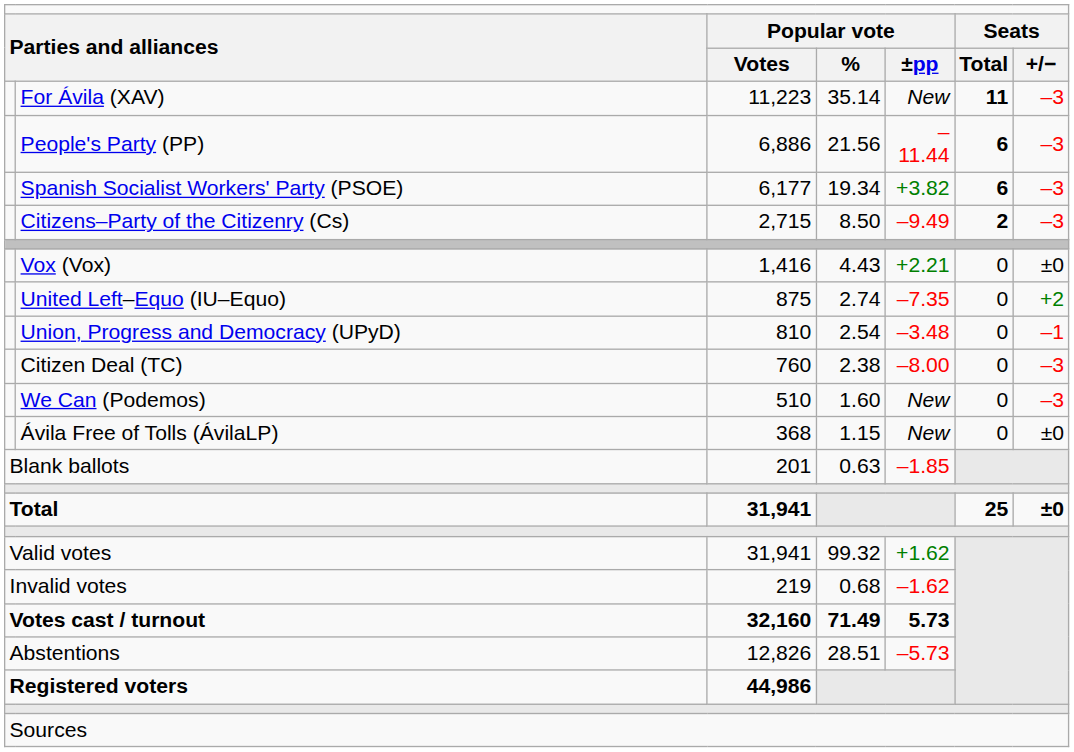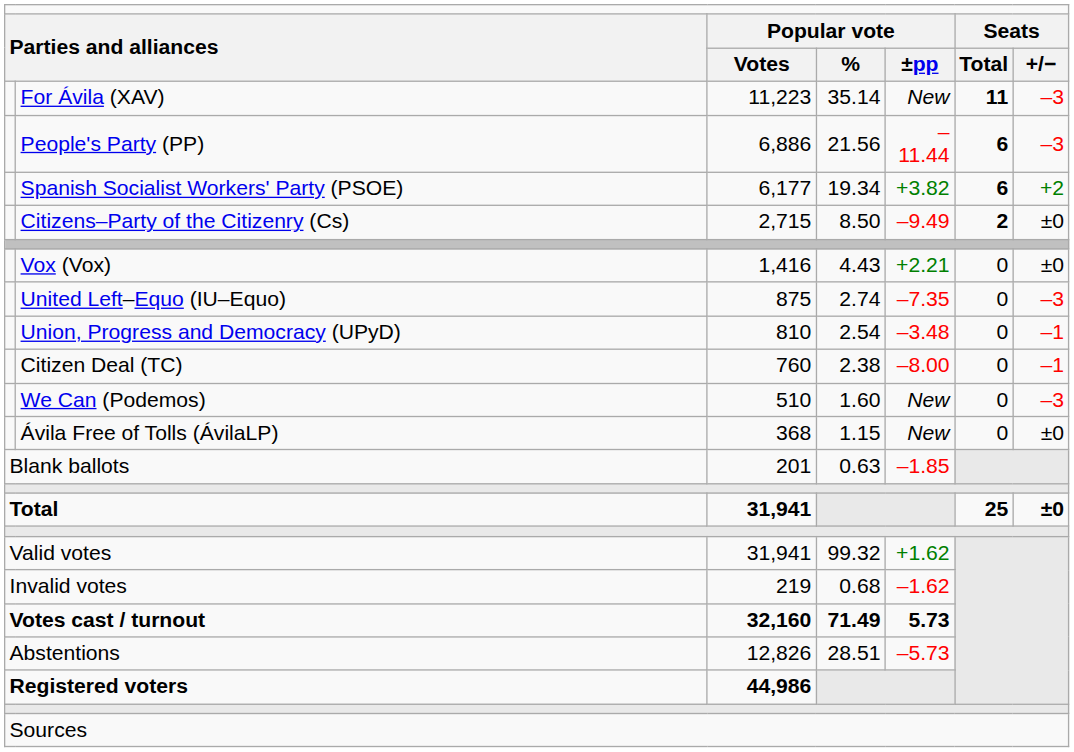(1052, 188) –3 -> (1052, 188) +2
(1052, 222) –3 -> (1052, 222) ±0
(1052, 298) +2 -> (1052, 298) –3
(1052, 365) –3 -> (1052, 365) –1
